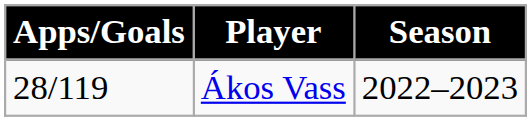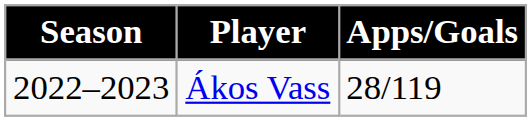columns swapped: (440, 32) <-> (99, 32)
